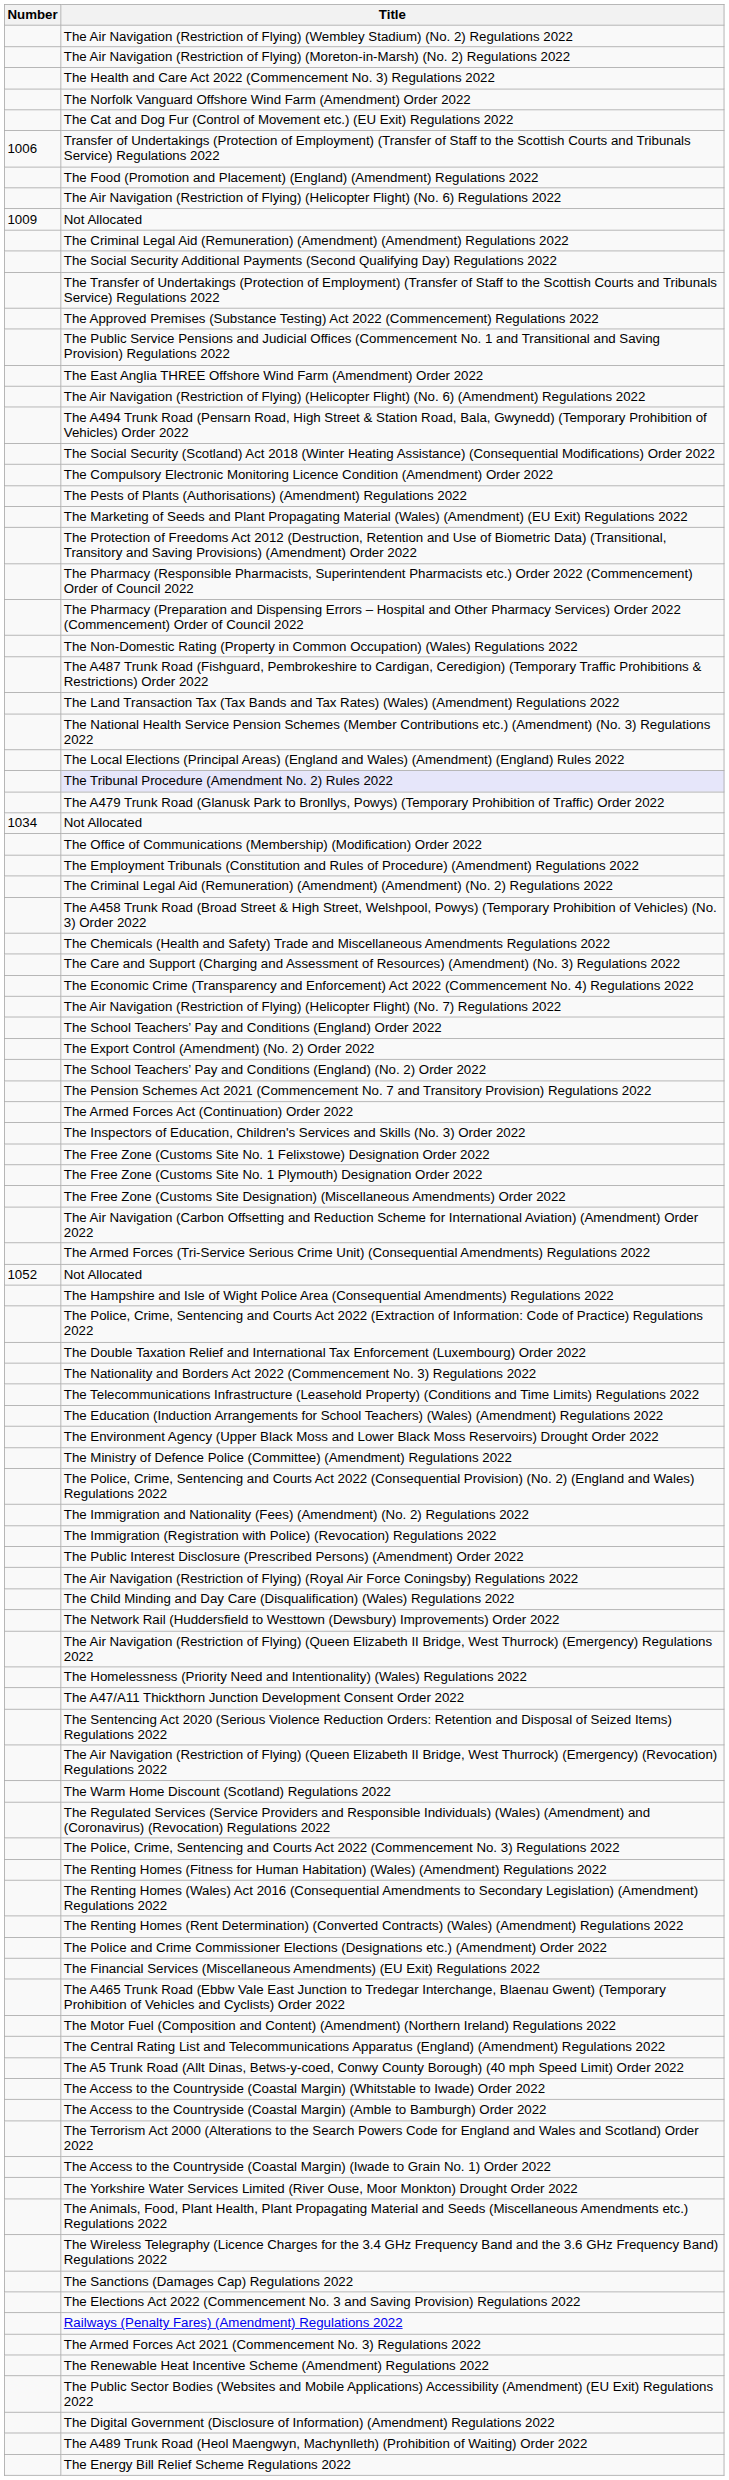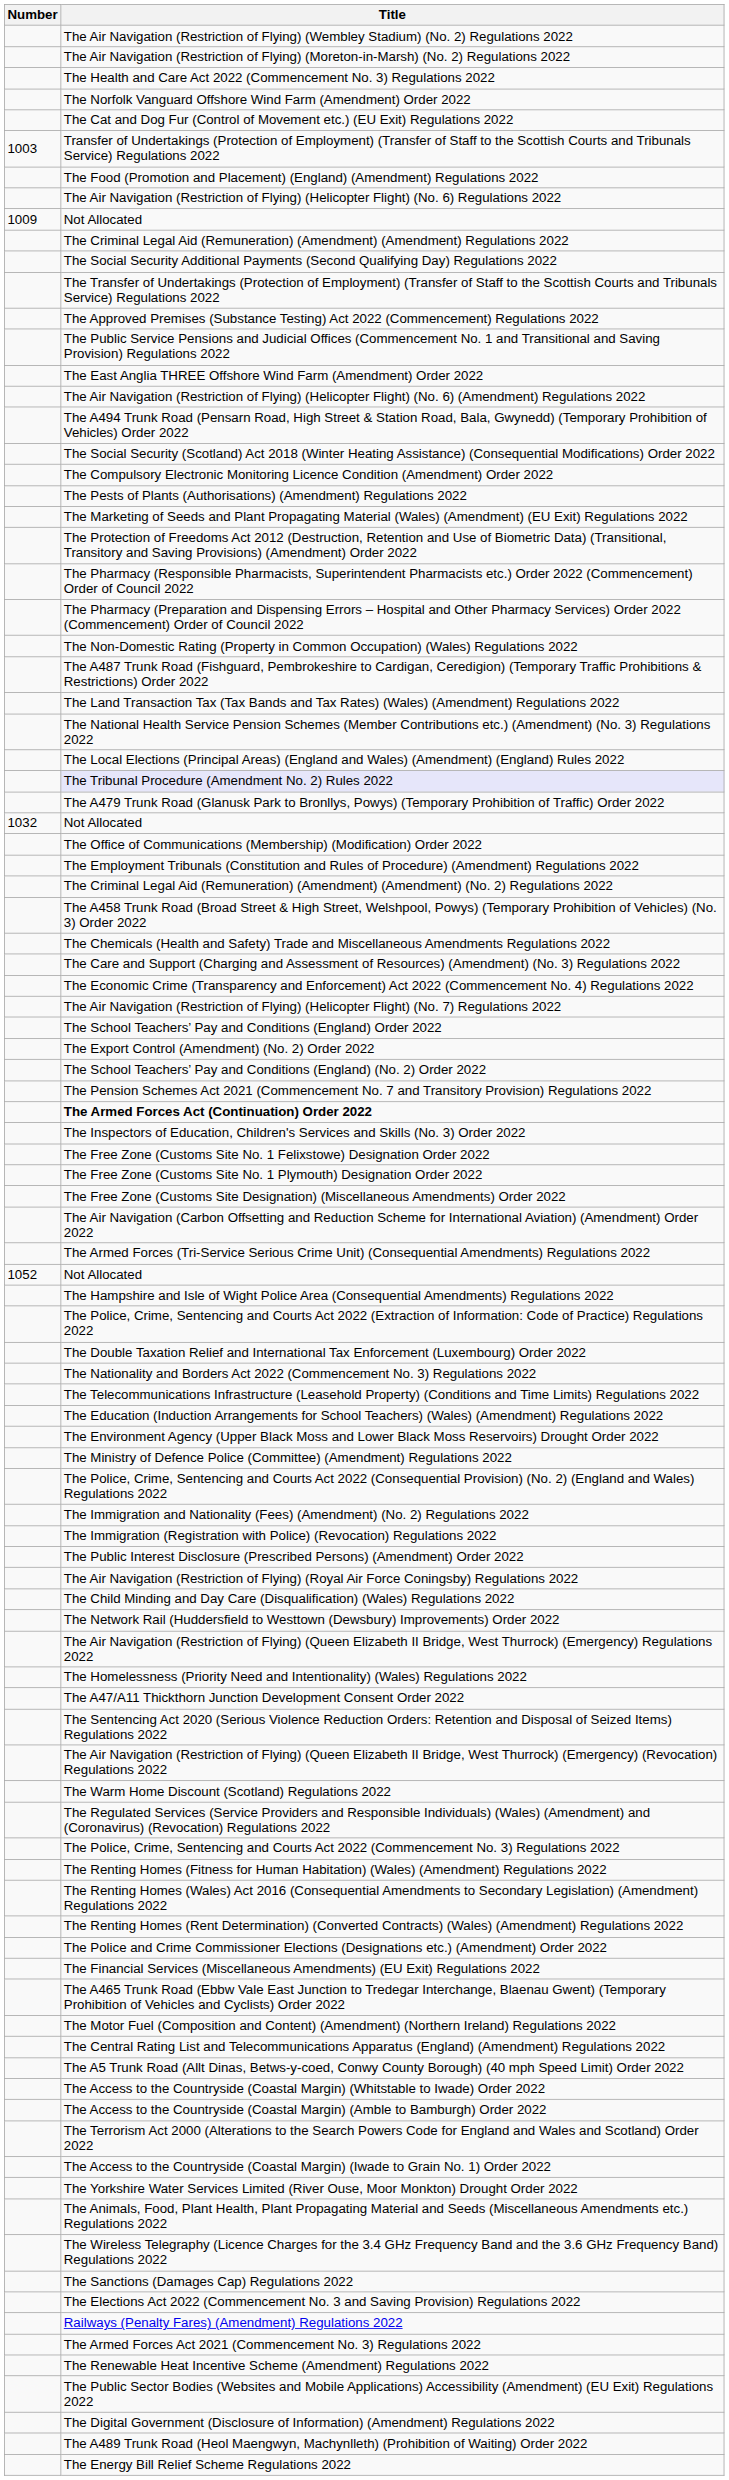(22, 148) 1006 -> (22, 148) 1003
(22, 823) 1034 -> (22, 823) 1032
(208, 1112) normal -> (218, 1112) bold
